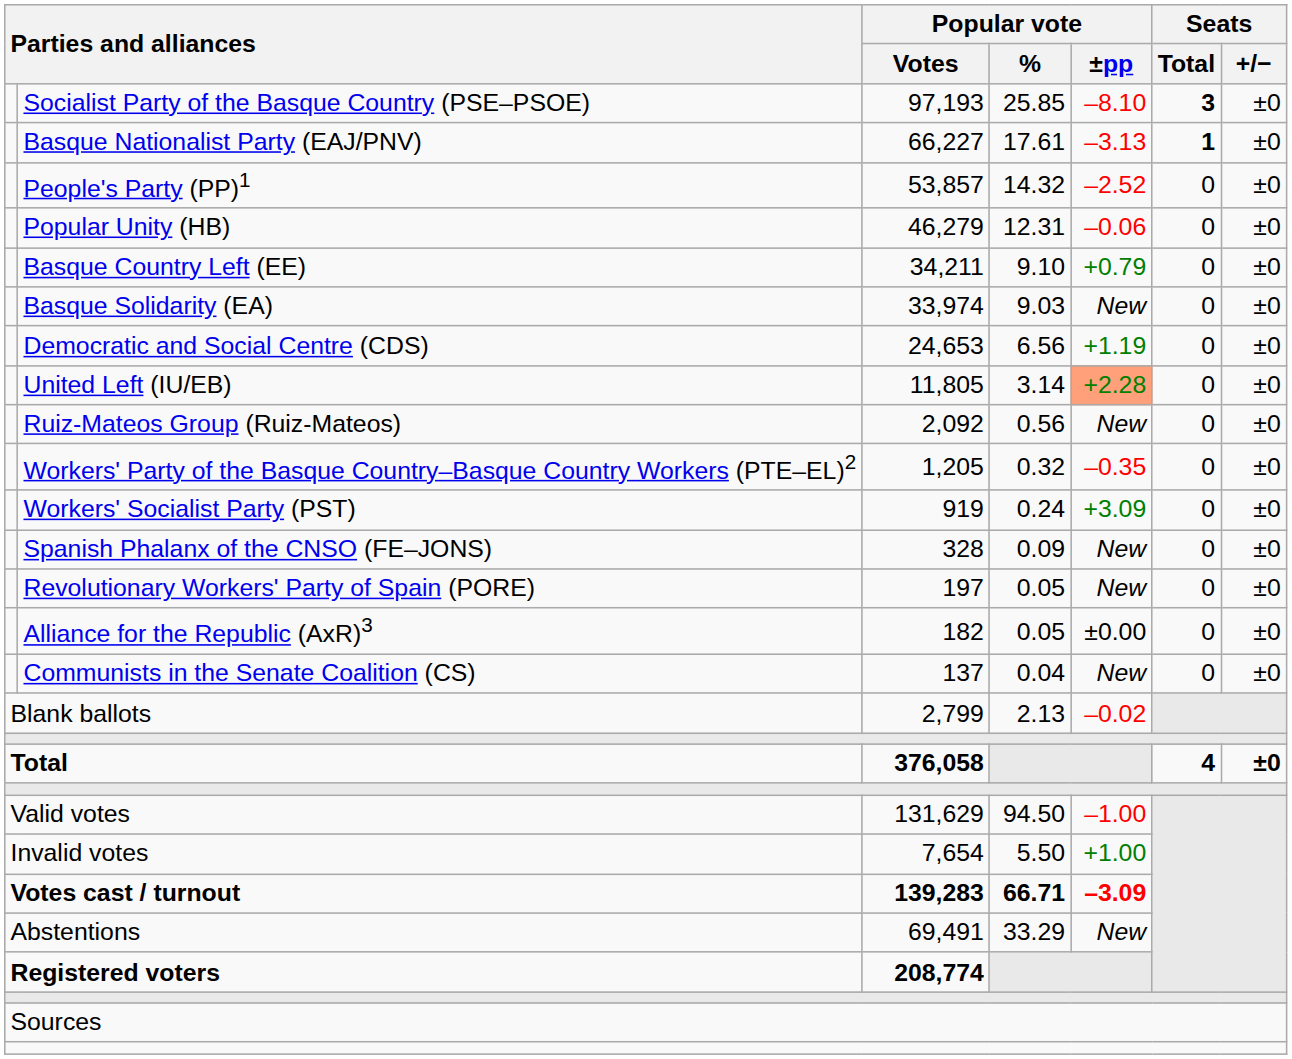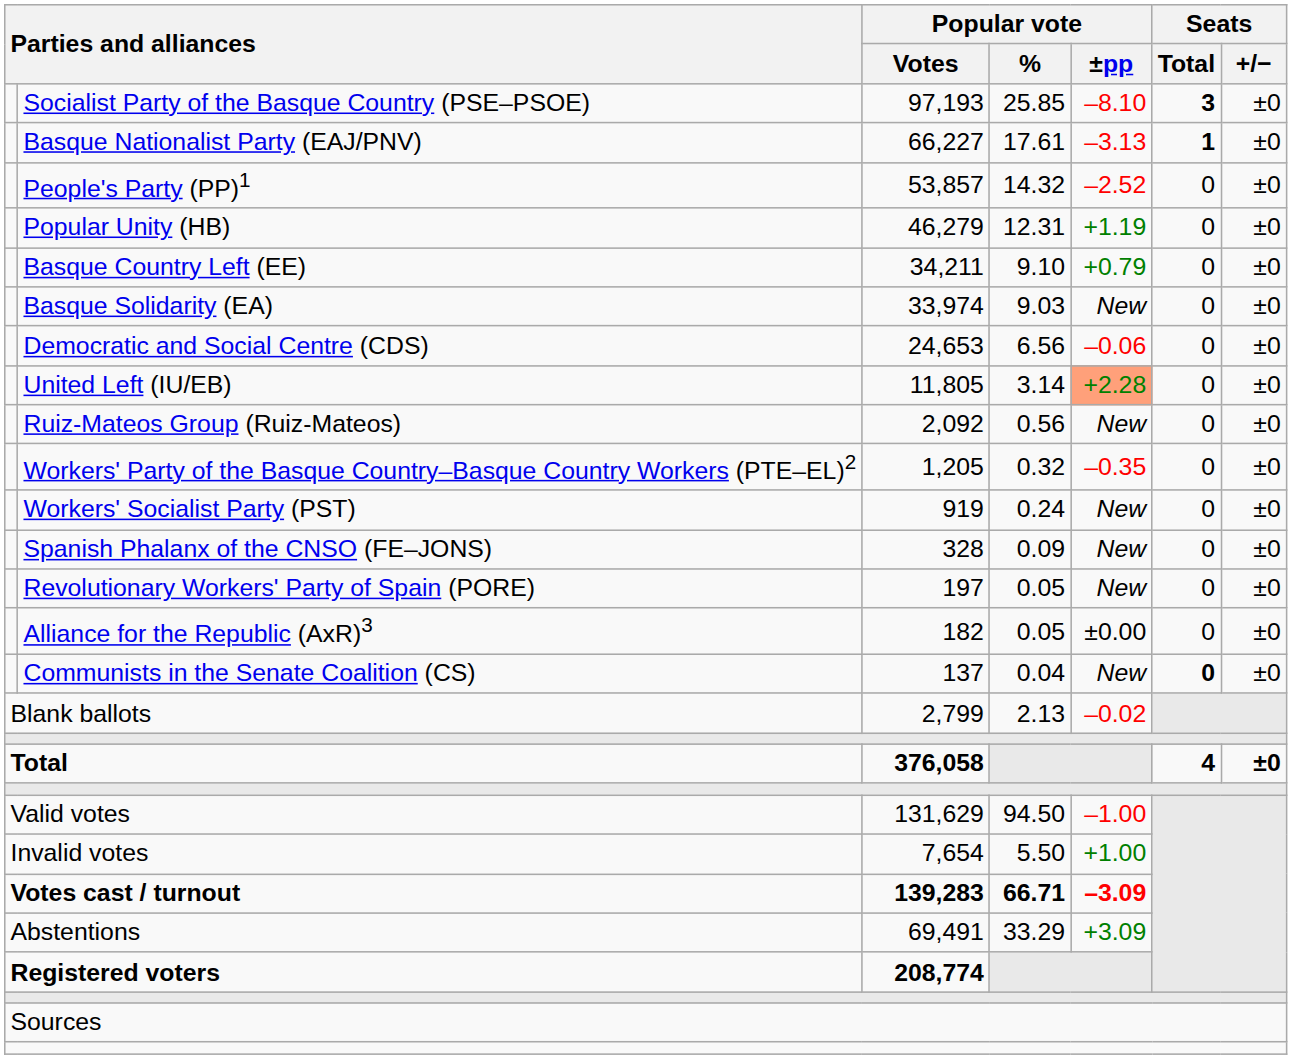(1115, 227) –0.06 -> (1115, 227) +1.19
(1115, 345) +1.19 -> (1115, 345) –0.06
(1115, 509) +3.09 -> (1121, 509) New
(1208, 673) normal -> (1208, 673) bold
(1121, 932) New -> (1115, 932) +3.09
